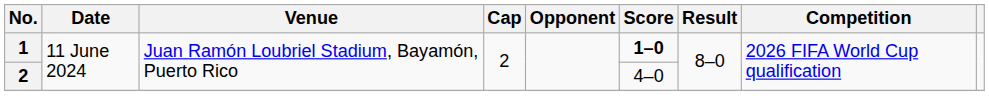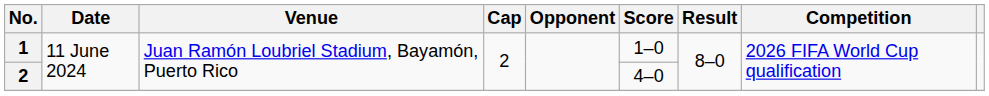(649, 47) bold -> (649, 47) normal
